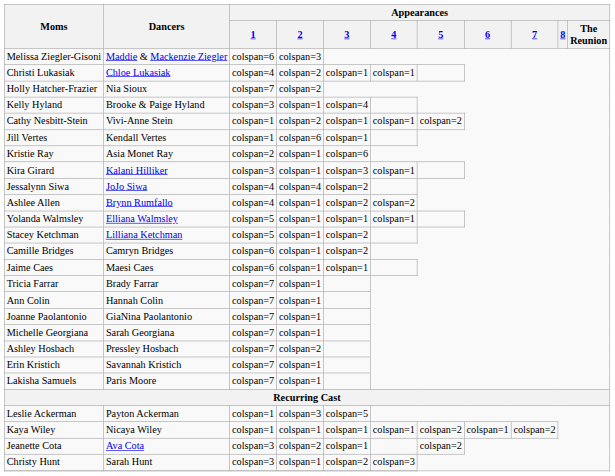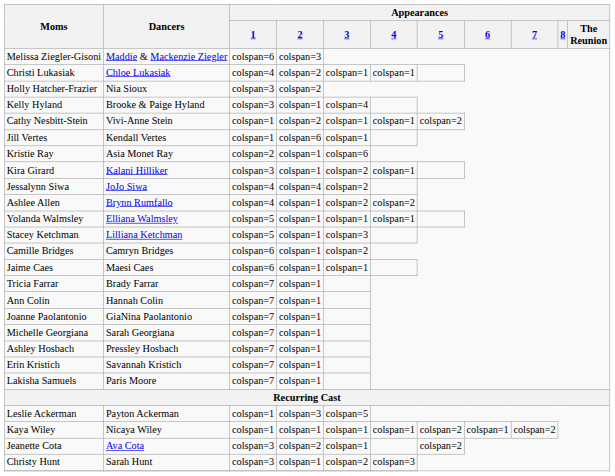(253, 89) colspan=7 -> (253, 89) colspan=3
(347, 170) colspan=3 -> (347, 170) colspan=2
(347, 235) colspan=2 -> (347, 235) colspan=3
(300, 348) colspan=2 -> (300, 348) colspan=1
